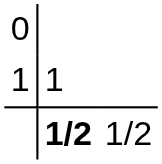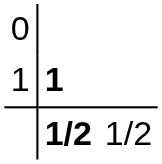(54, 80) normal -> (54, 80) bold
